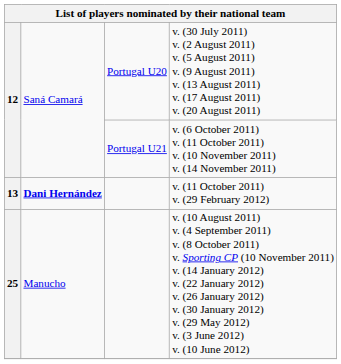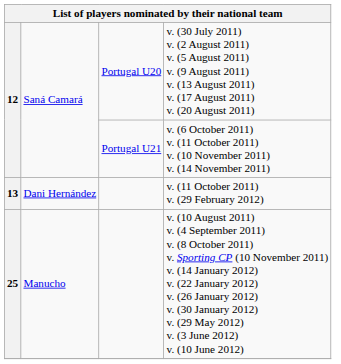(63, 193) bold -> (60, 193) normal
